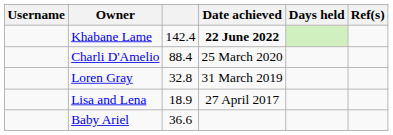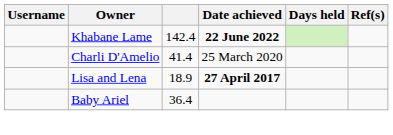(181, 57) 88.4 -> (181, 57) 41.4
- row: (102, 78)
(242, 99) normal -> (242, 78) bold
(181, 120) 36.6 -> (181, 99) 36.4
